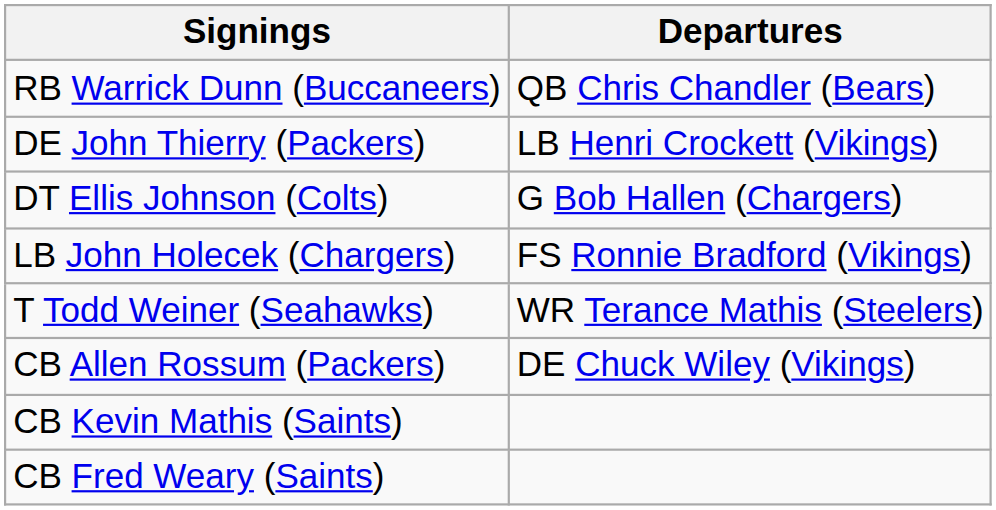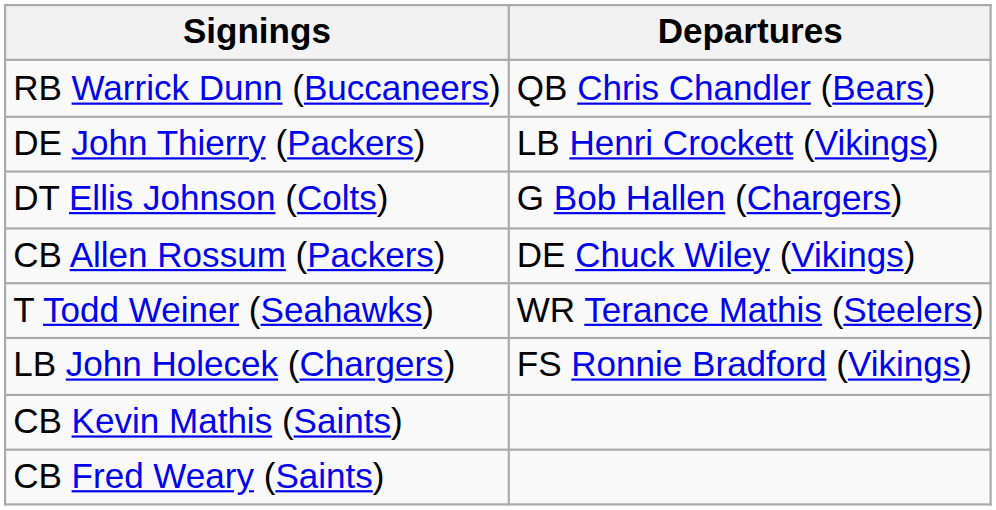rows swapped: (234, 254) <-> (229, 365)
